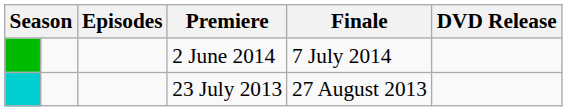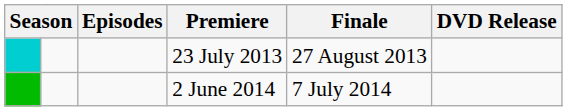rows swapped: (227, 88) <-> (224, 55)
